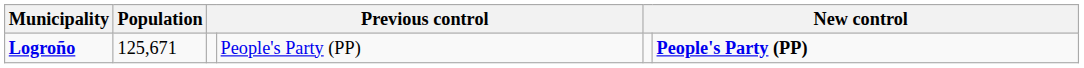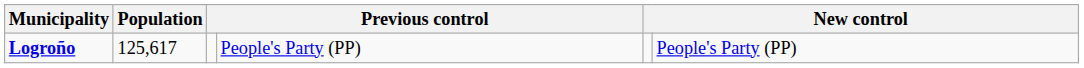(147, 47) 125,671 -> (147, 47) 125,617
(732, 47) bold -> (727, 47) normal
